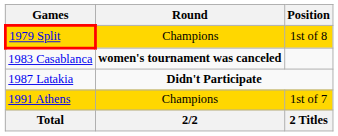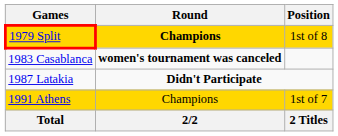(190, 36) normal -> (190, 36) bold
